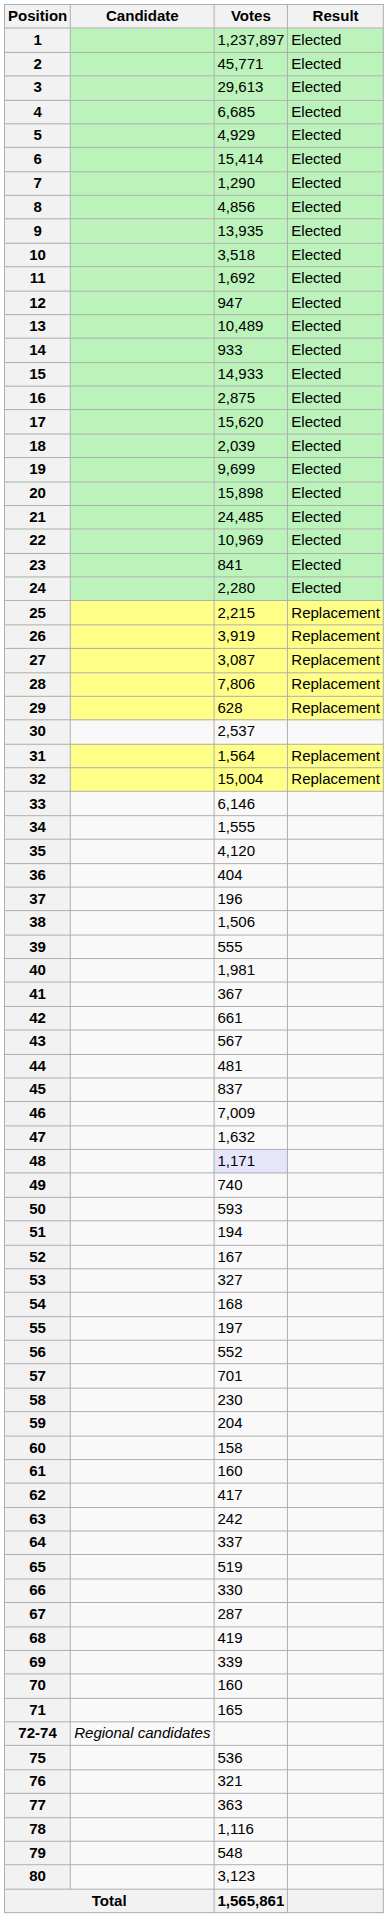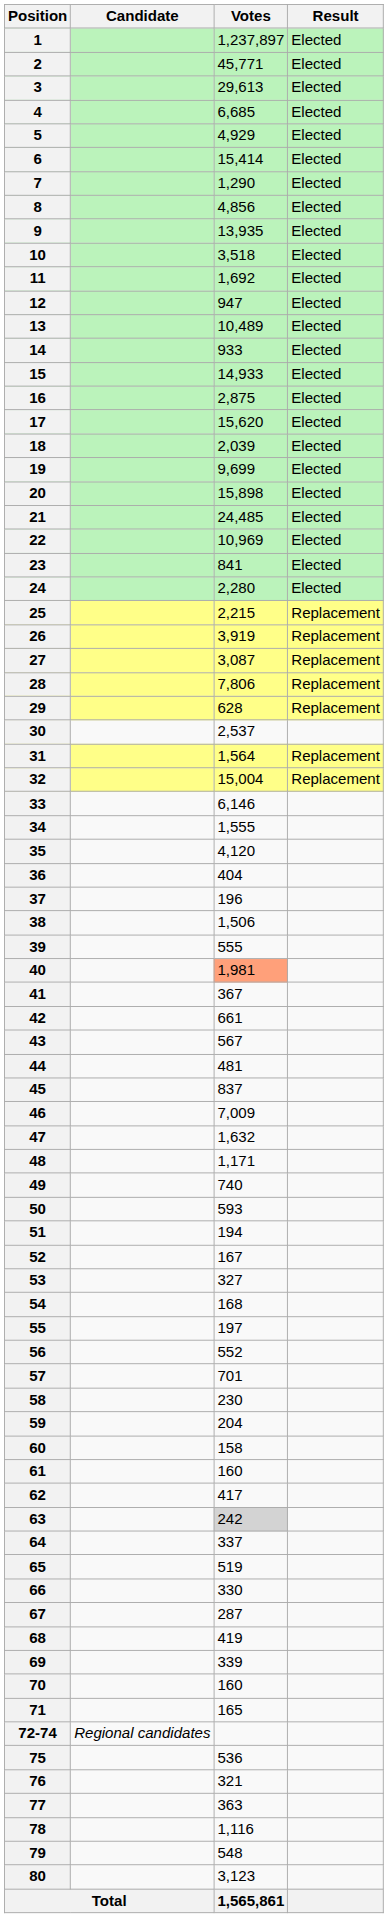(236, 970) no background -> (236, 970) lightsalmon background
(236, 1161) lavender background -> (236, 1161) no background
(230, 1519) no background -> (230, 1519) lightgrey background
